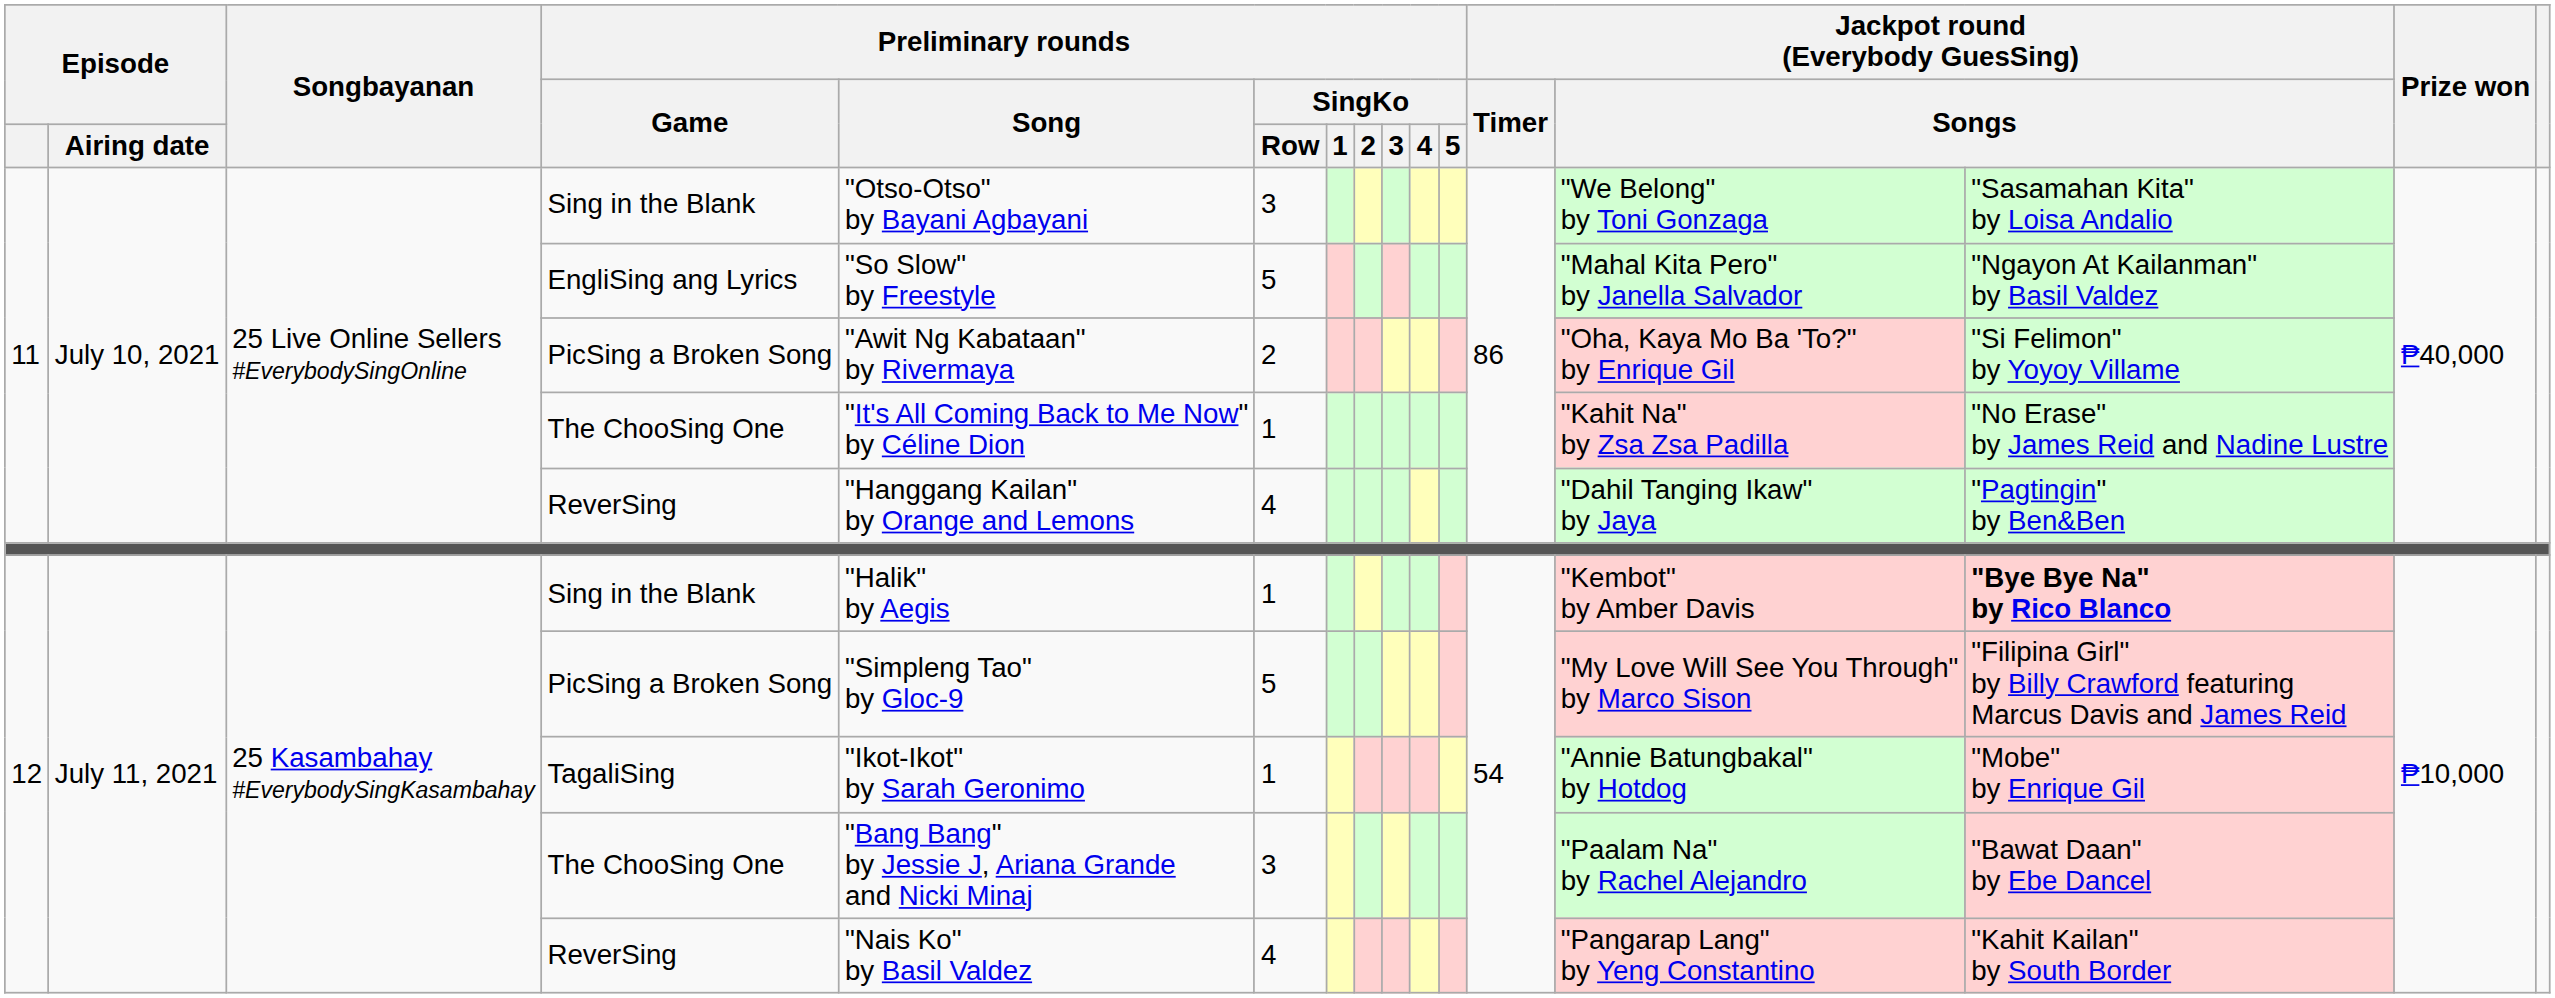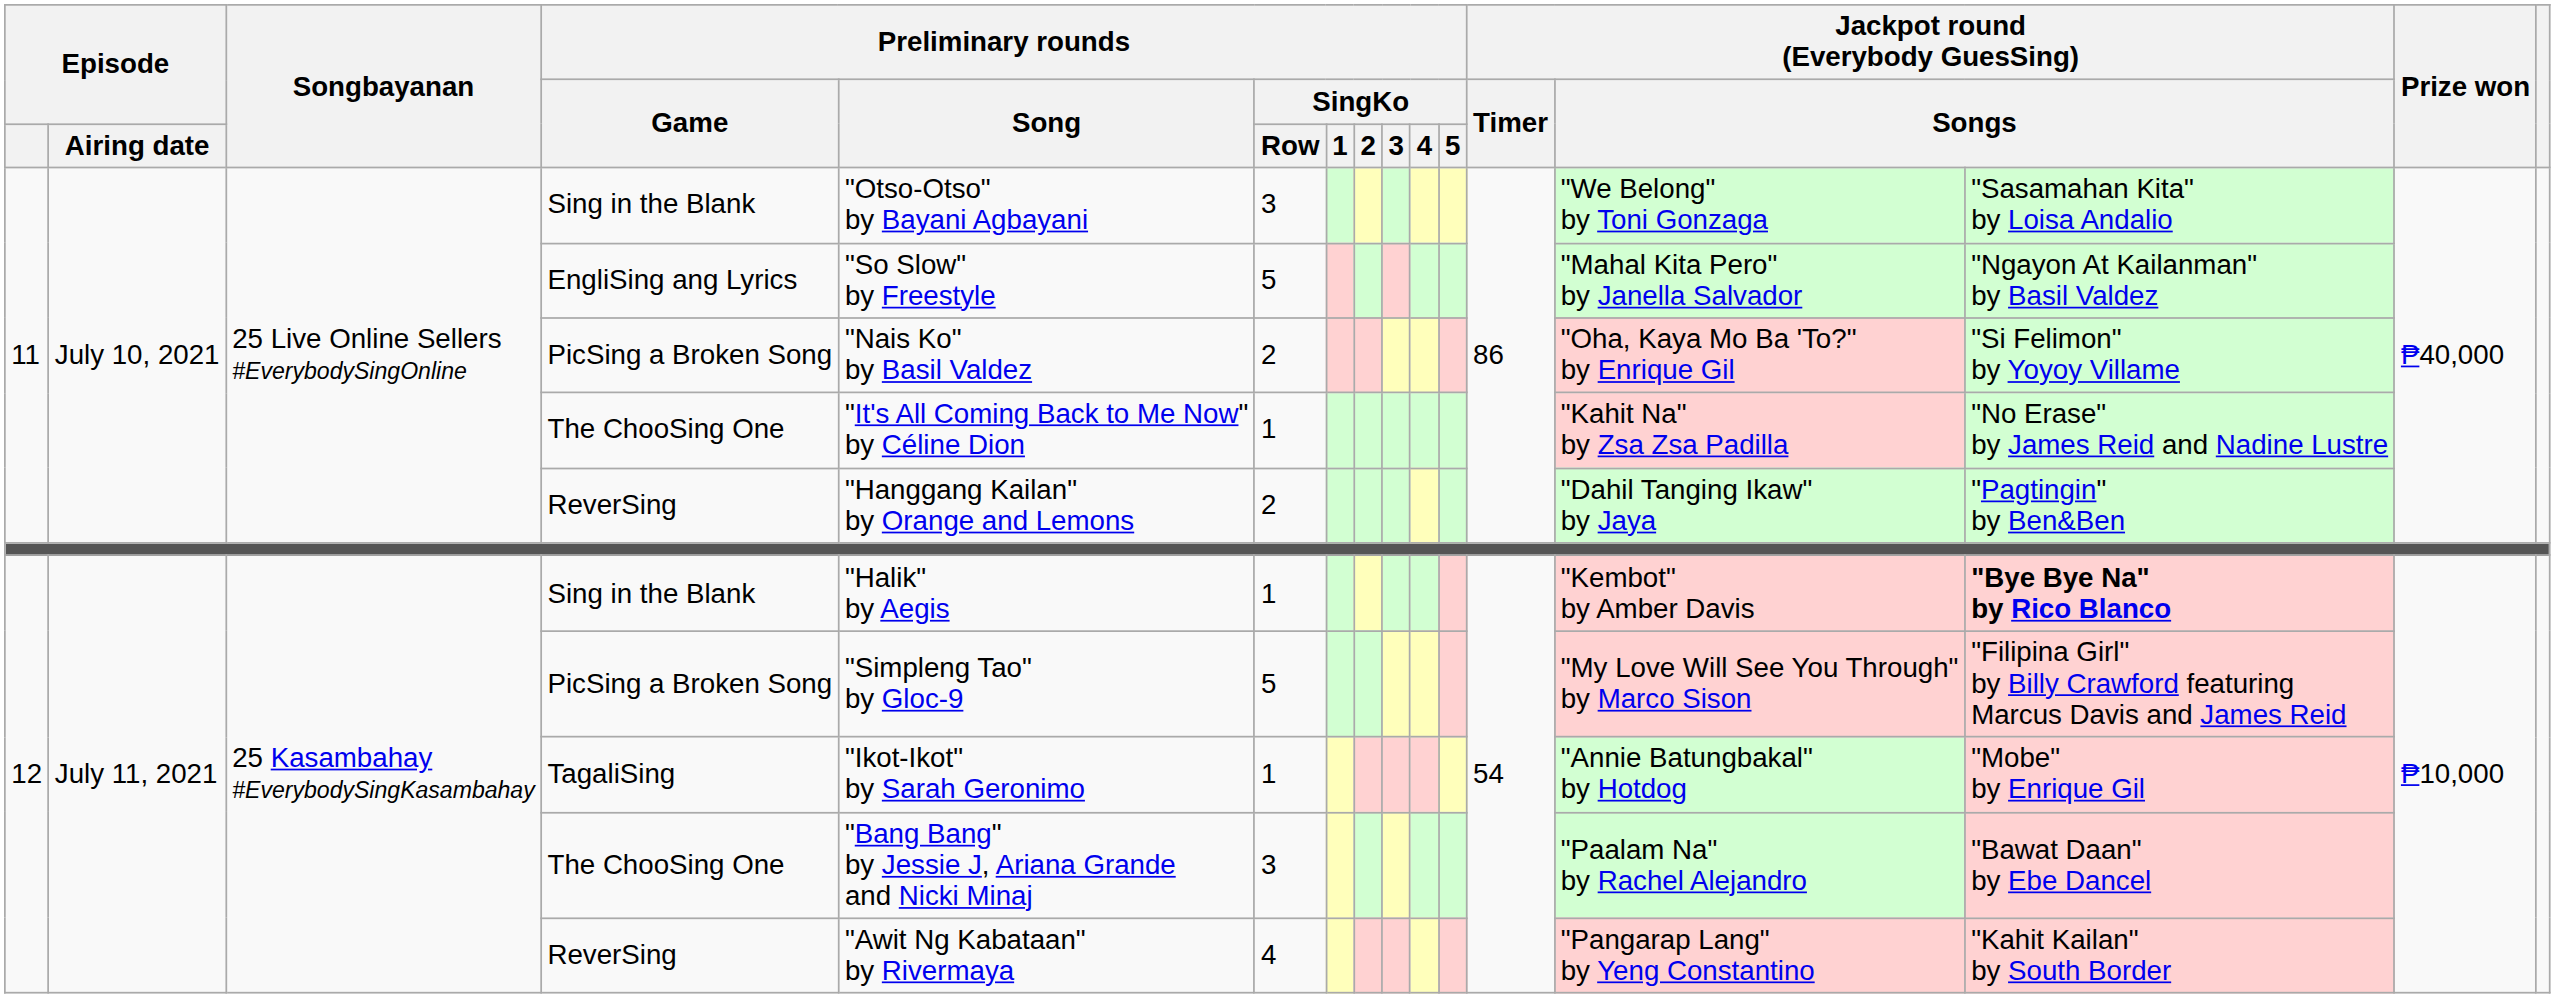(965, 354) "Awit Ng Kabataan" by Rivermaya -> (939, 354) "Nais Ko" by Basil Valdez
(1269, 505) 4 -> (1269, 505) 2
(939, 955) "Nais Ko" by Basil Valdez -> (965, 955) "Awit Ng Kabataan" by Rivermaya
